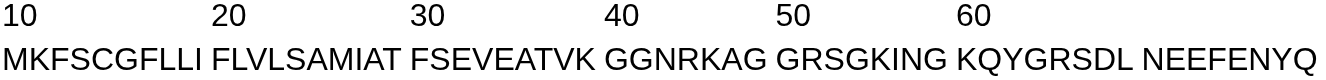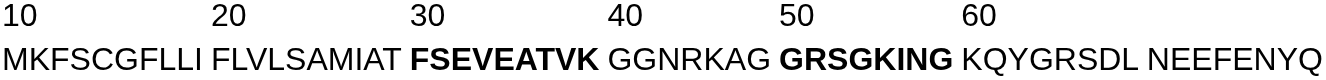(503, 59) normal -> (505, 59) bold
(862, 59) normal -> (866, 59) bold
